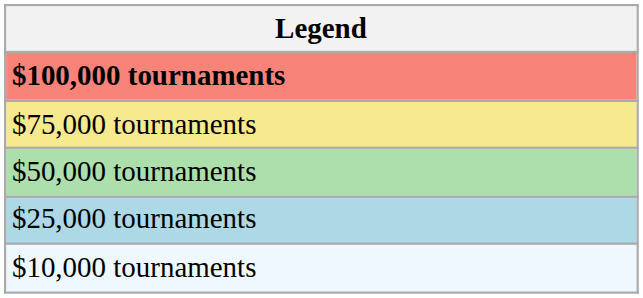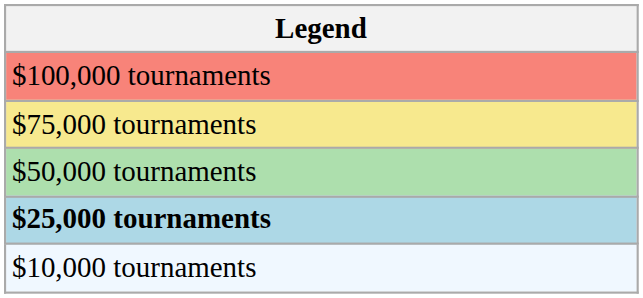(149, 75) bold -> (141, 75) normal
(134, 219) normal -> (141, 219) bold
